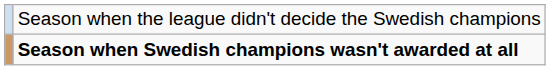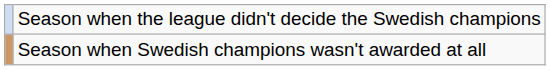(268, 49) bold -> (252, 49) normal
